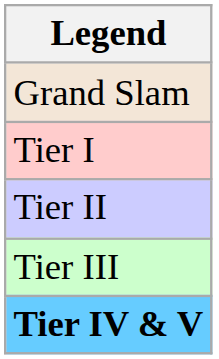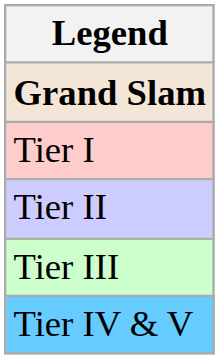(102, 91) normal -> (110, 91) bold
(108, 324) bold -> (103, 324) normal
